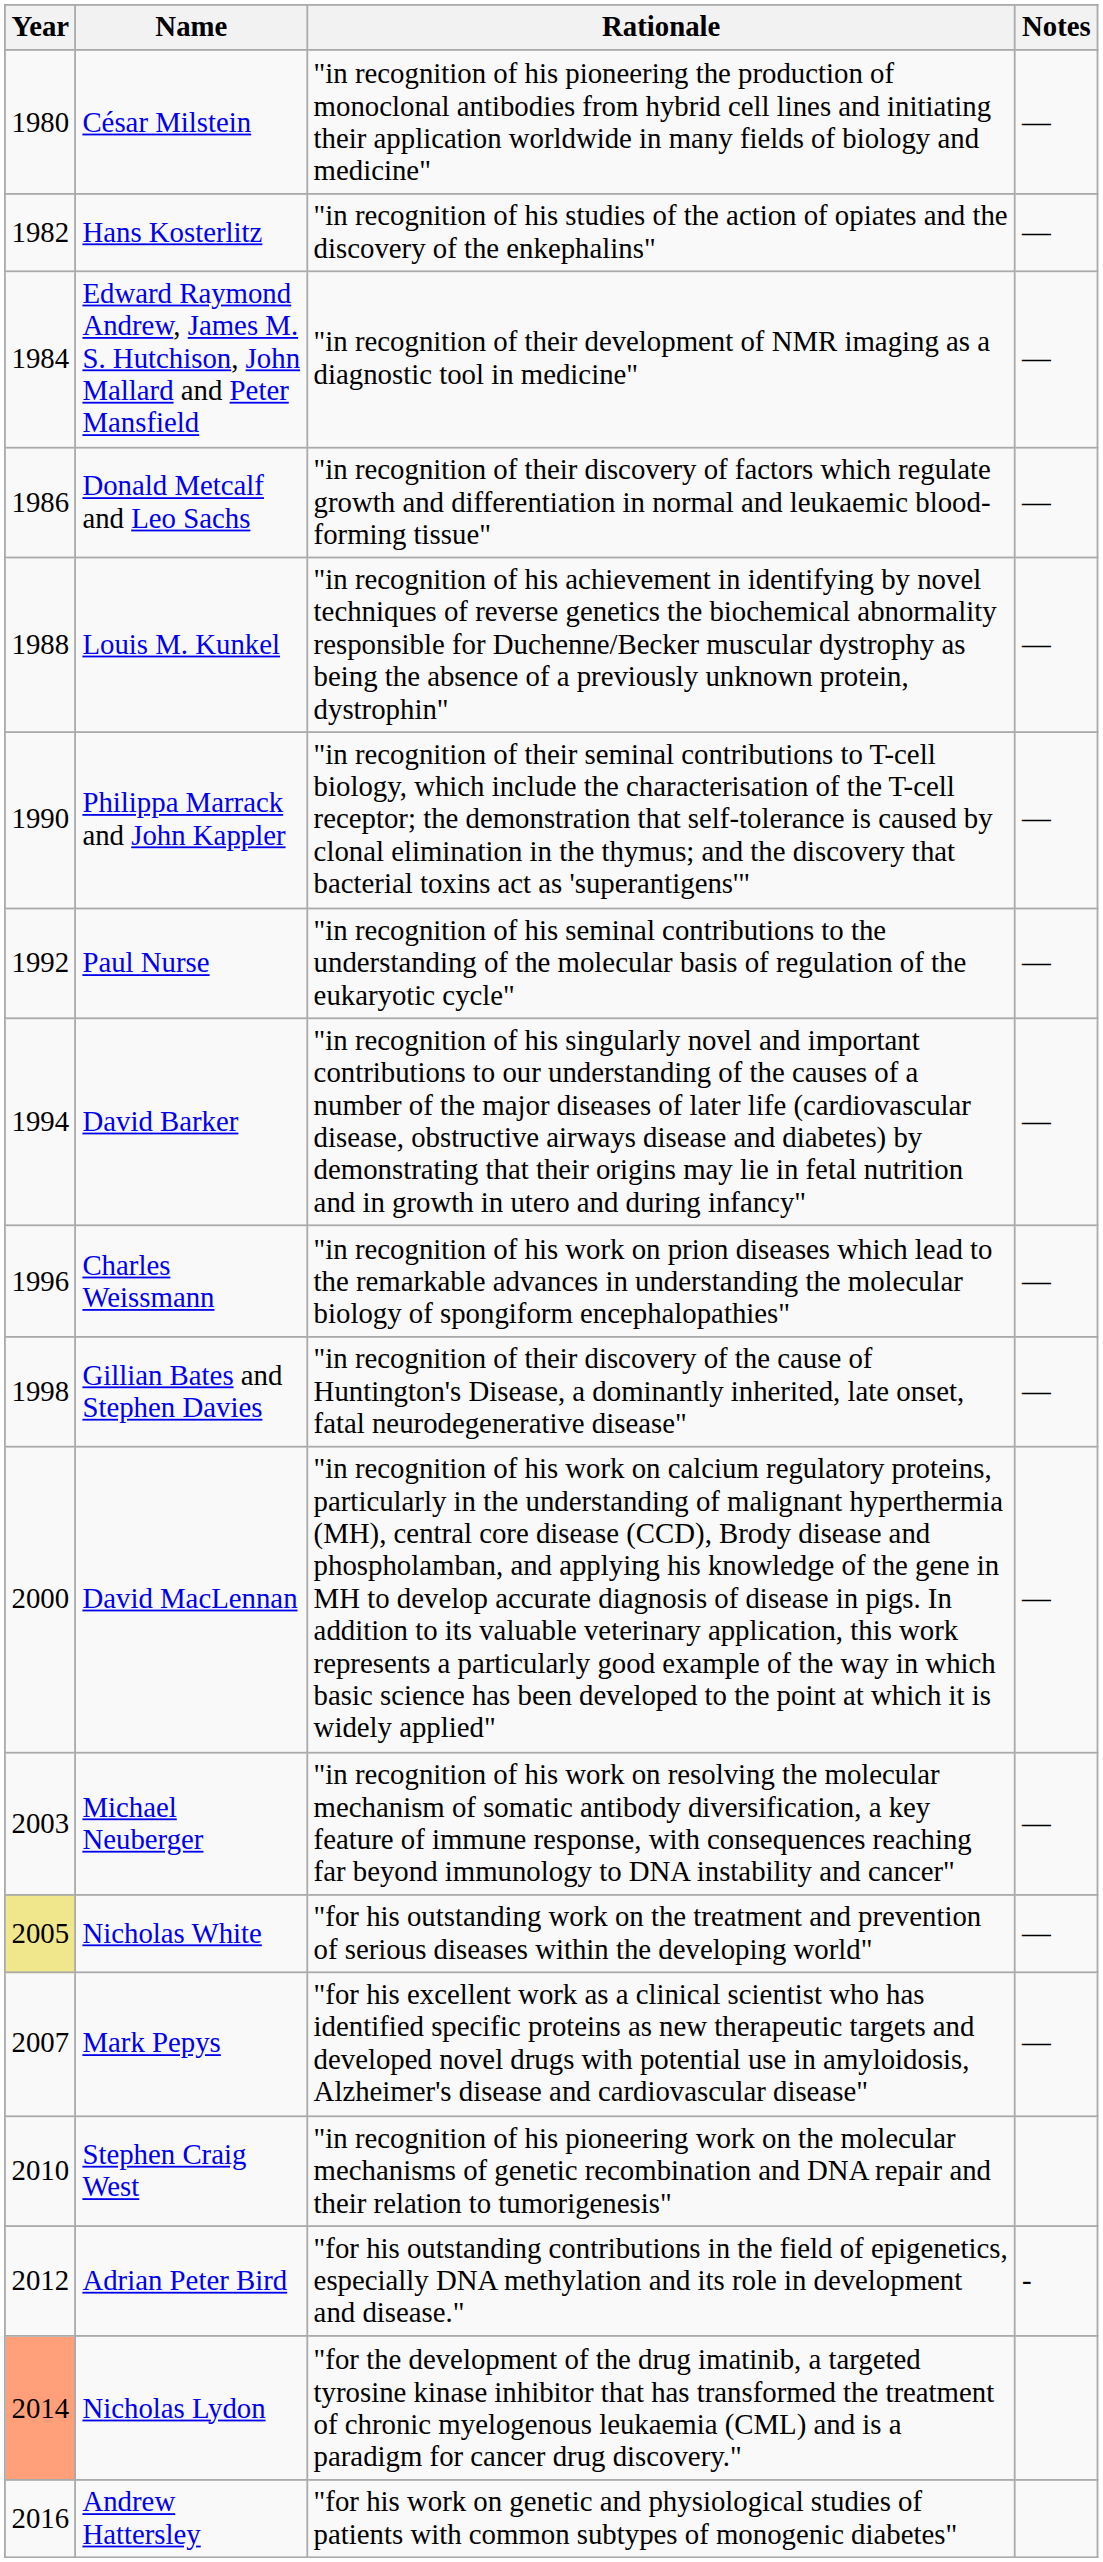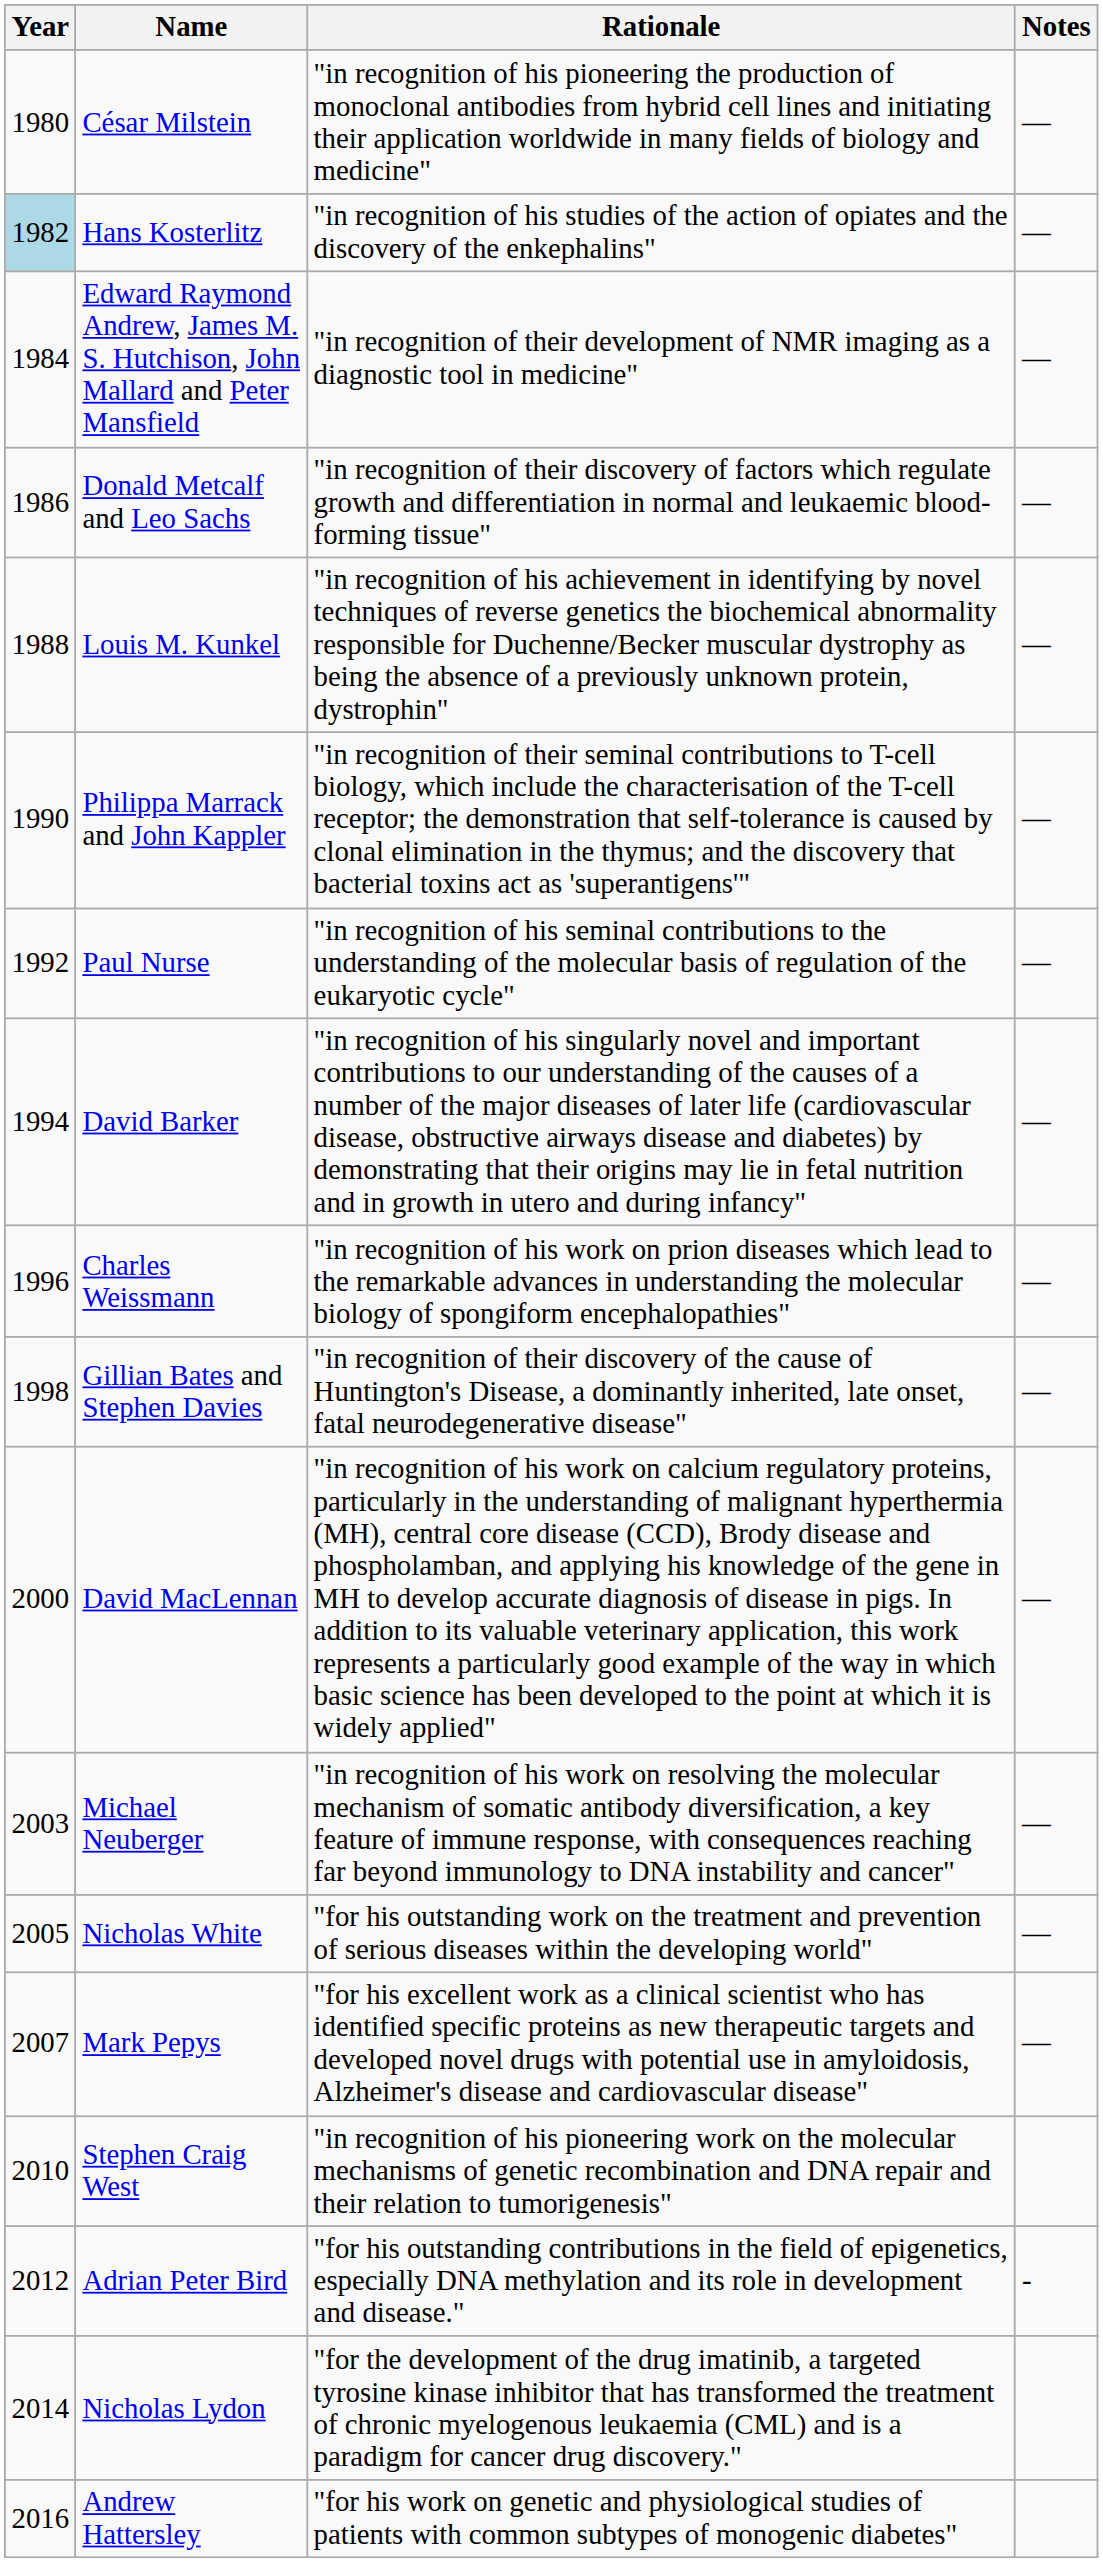(40, 232) no background -> (40, 232) lightblue background
(40, 1933) khaki background -> (40, 1933) no background
(40, 2407) lightsalmon background -> (40, 2407) no background
